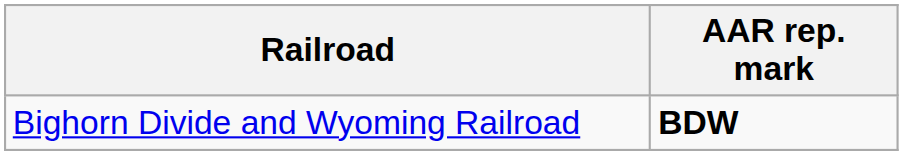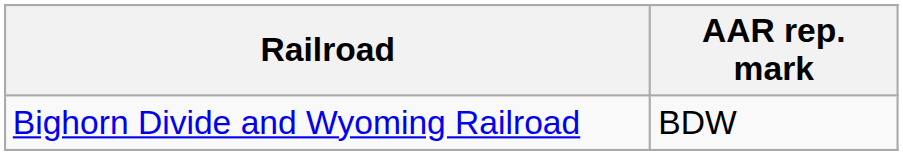(698, 122) bold -> (697, 122) normal
